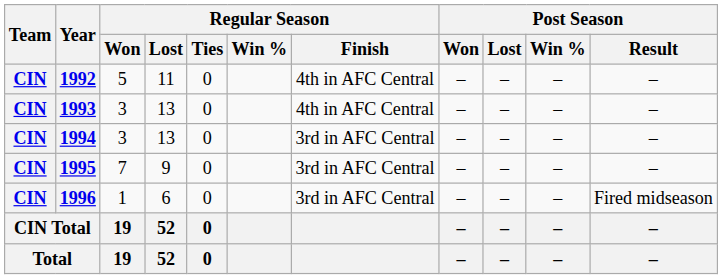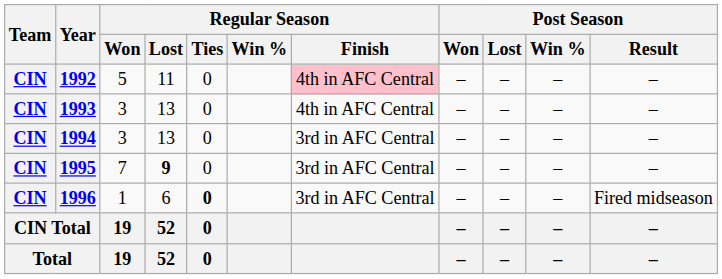(365, 79) no background -> (365, 79) pink background
(166, 168) normal -> (166, 168) bold
(207, 198) normal -> (207, 198) bold
